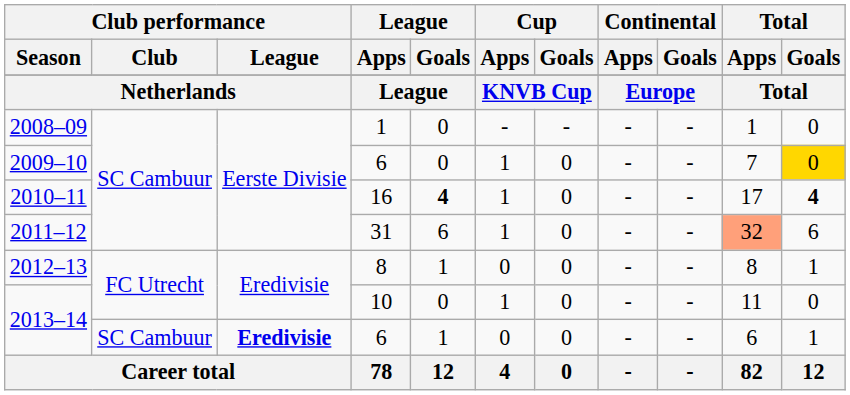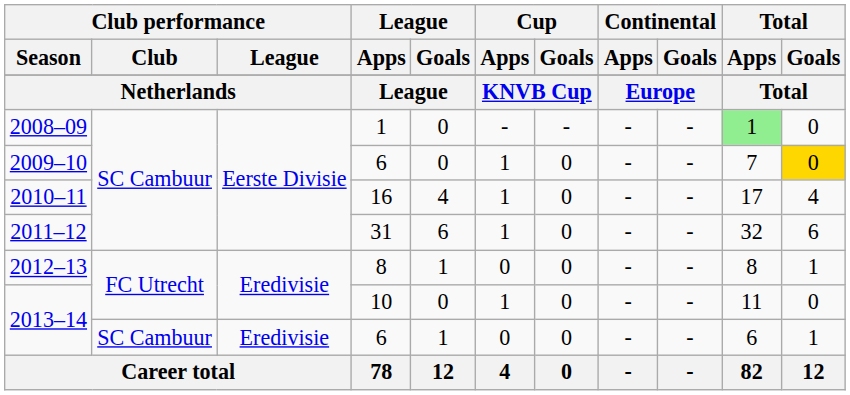(752, 127) no background -> (752, 127) lightgreen background
(443, 197) bold -> (443, 197) normal
(813, 197) bold -> (813, 197) normal
(752, 232) lightsalmon background -> (752, 232) no background
(284, 337) bold -> (284, 337) normal
